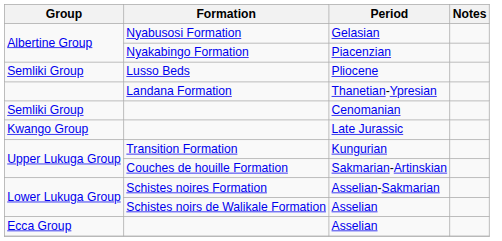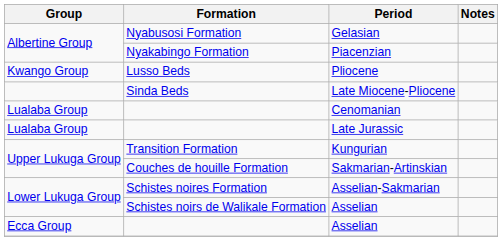(45, 71) Semliki Group -> (48, 71) Kwango Group
+ row: (157, 91)
- row: (179, 91)
(45, 110) Semliki Group -> (47, 110) Lualaba Group
(48, 129) Kwango Group -> (47, 129) Lualaba Group
